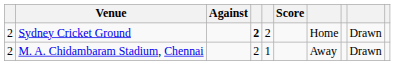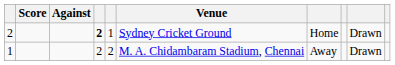columns swapped: (290, 13) <-> (111, 13)
(268, 32) 2 -> (111, 32) 1
(10, 51) 2 -> (10, 51) 1
(268, 51) 1 -> (111, 51) 2
